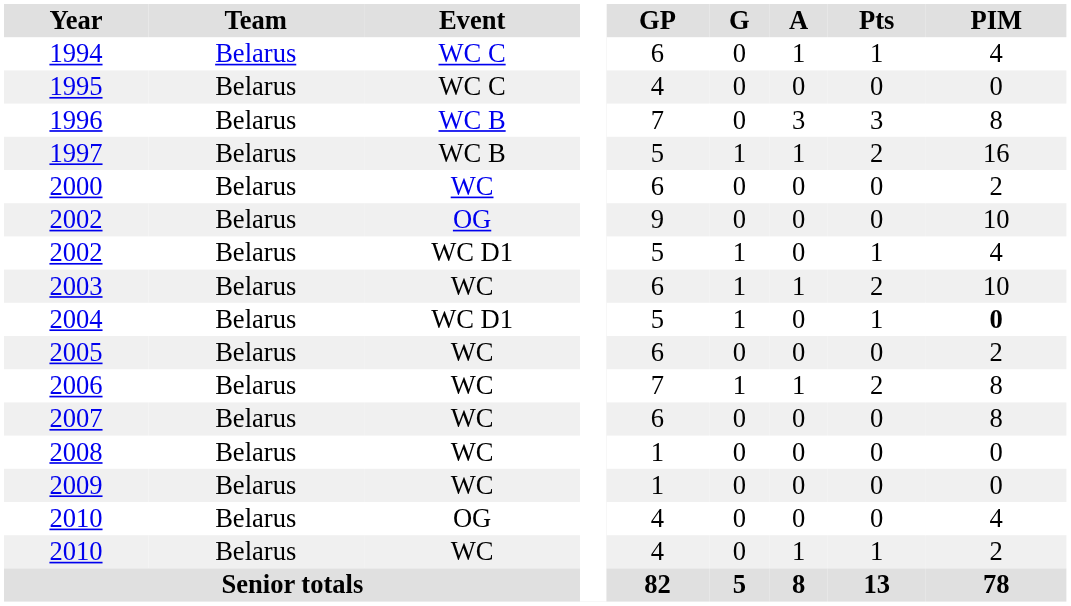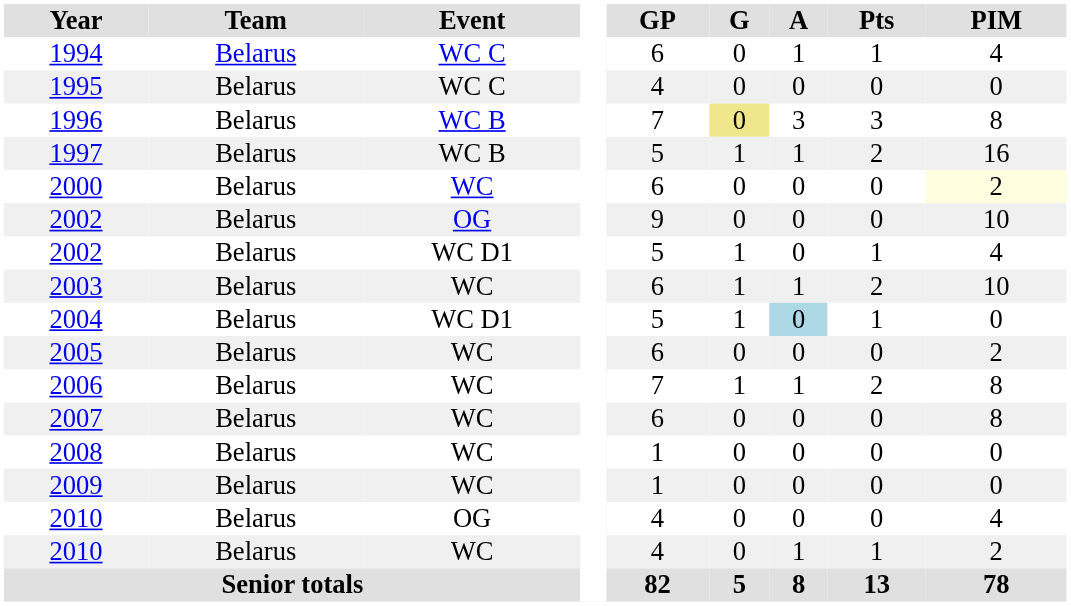(739, 119) no background -> (739, 119) khaki background
(996, 186) no background -> (996, 186) lightyellow background
(799, 319) no background -> (799, 319) lightblue background
(996, 319) bold -> (996, 319) normal
